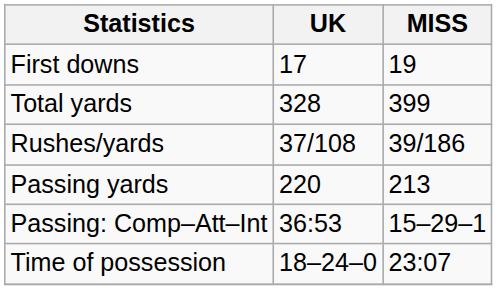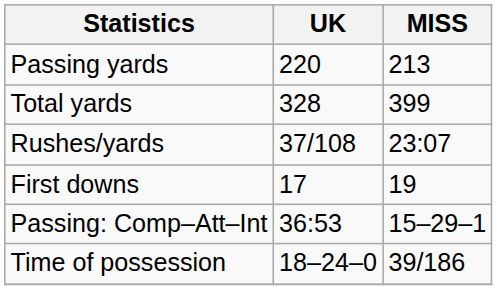rows swapped: (75, 64) <-> (89, 183)
(427, 144) 39/186 -> (420, 144) 23:07
(420, 263) 23:07 -> (427, 263) 39/186
